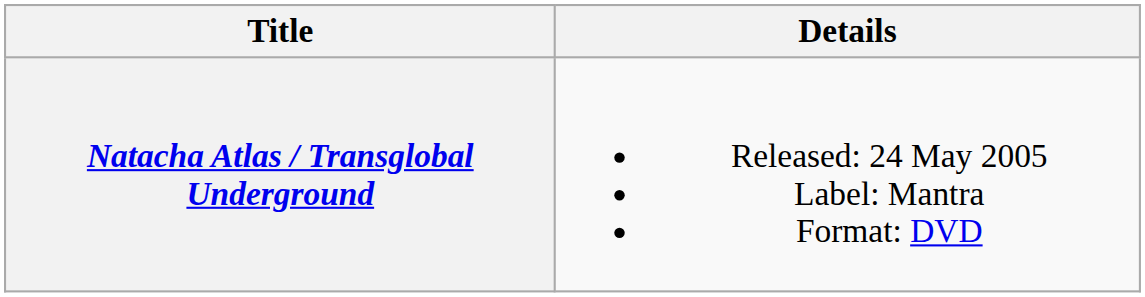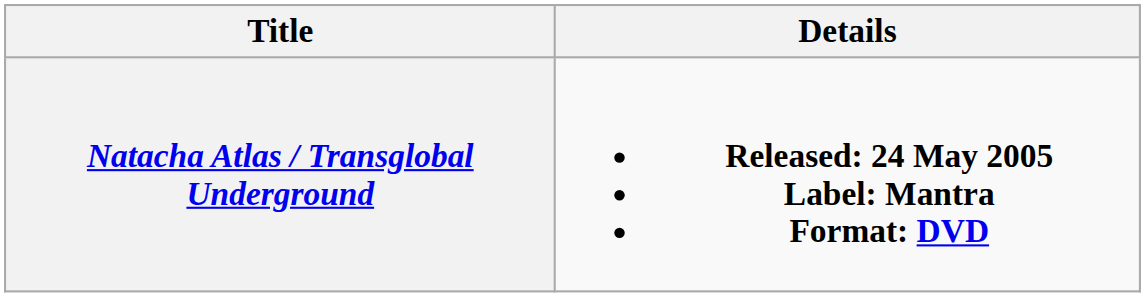(847, 193) normal -> (847, 193) bold
